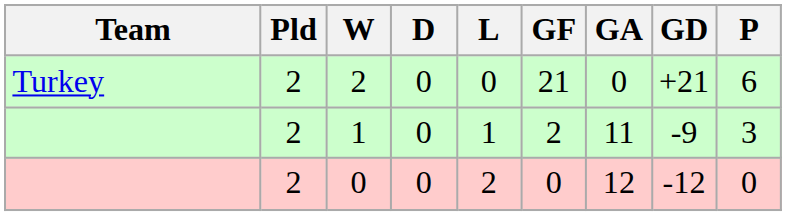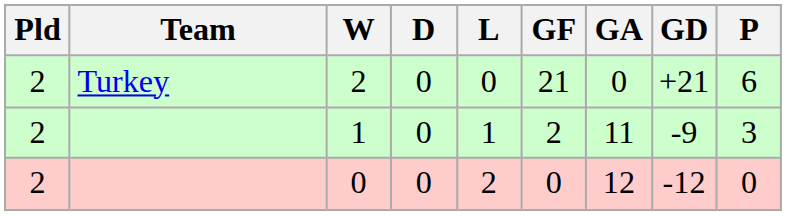columns swapped: (133, 30) <-> (294, 30)
